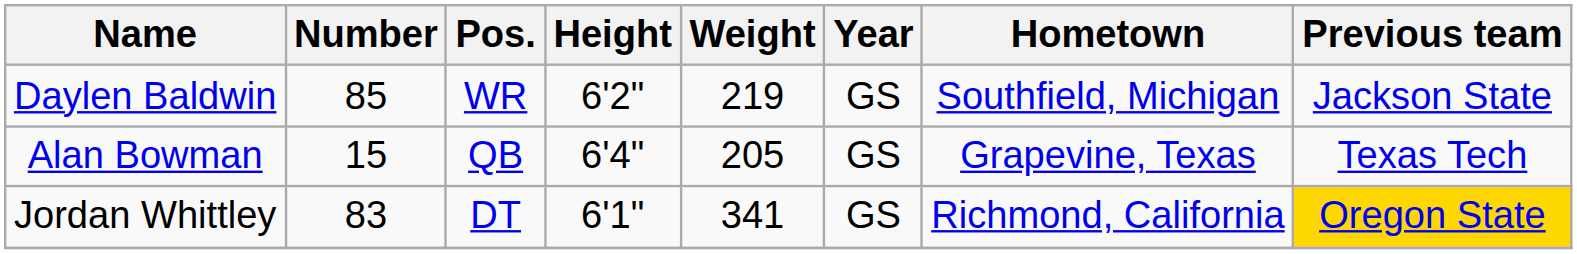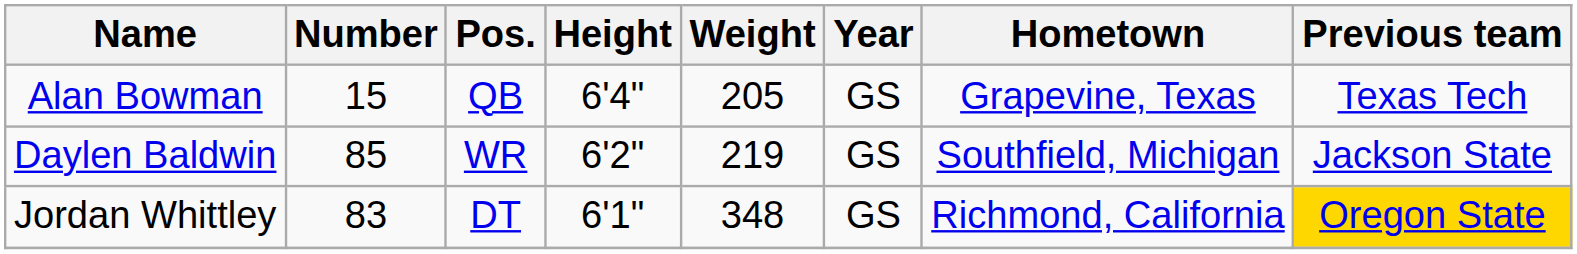rows swapped: (145, 95) <-> (145, 155)
(753, 215) 341 -> (753, 215) 348
